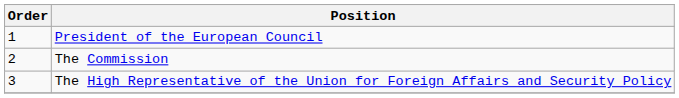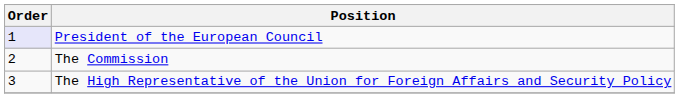(12, 38) no background -> (12, 38) lavender background
